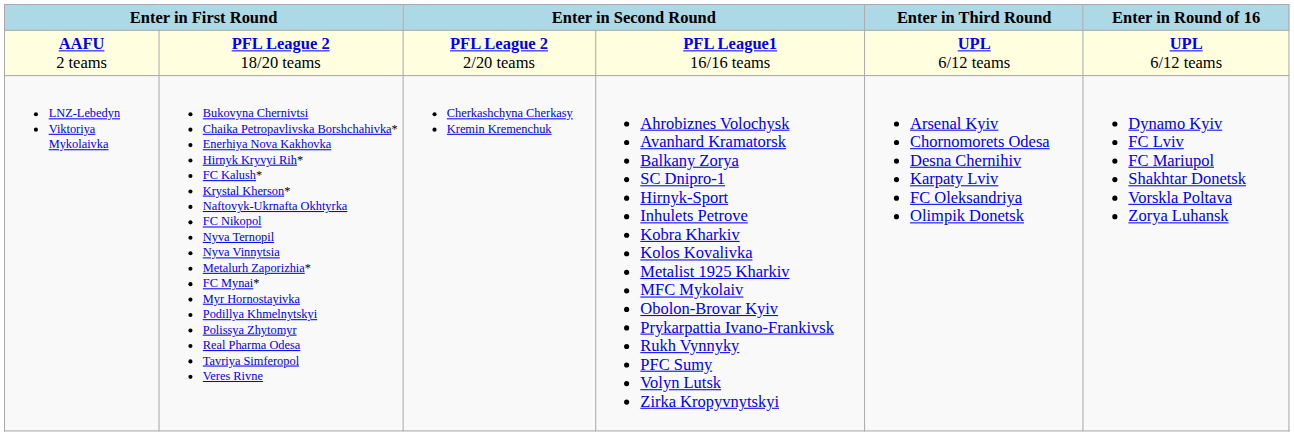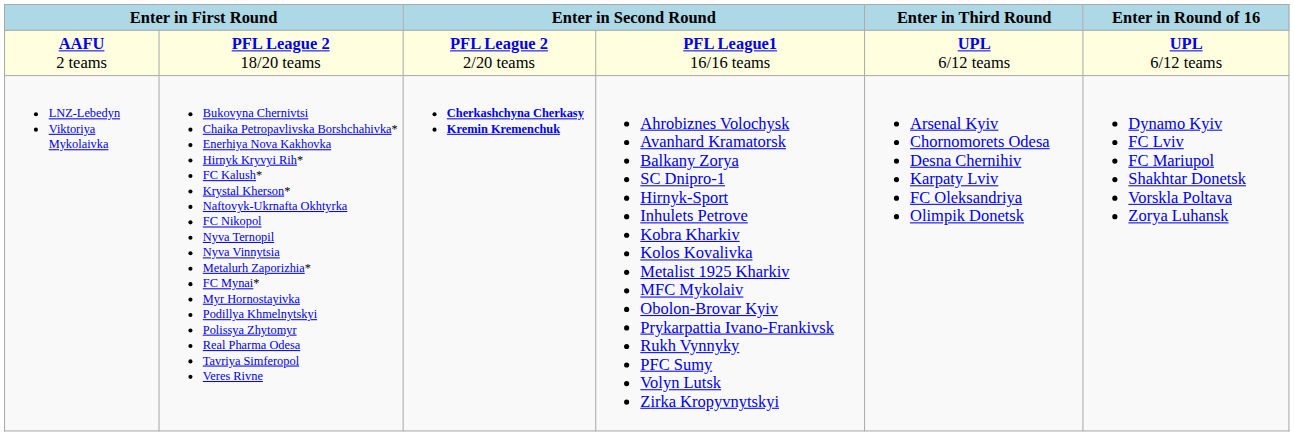(499, 122) normal -> (499, 122) bold
